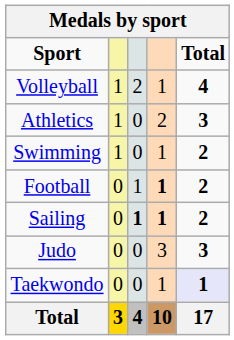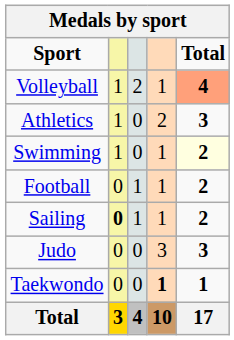(203, 86) no background -> (203, 86) lightsalmon background
(203, 152) no background -> (203, 152) lightyellow background
(162, 185) bold -> (162, 185) normal
(118, 218) normal -> (118, 218) bold
(137, 218) bold -> (137, 218) normal
(162, 218) bold -> (162, 218) normal
(162, 284) normal -> (162, 284) bold
(203, 284) lavender background -> (203, 284) no background
